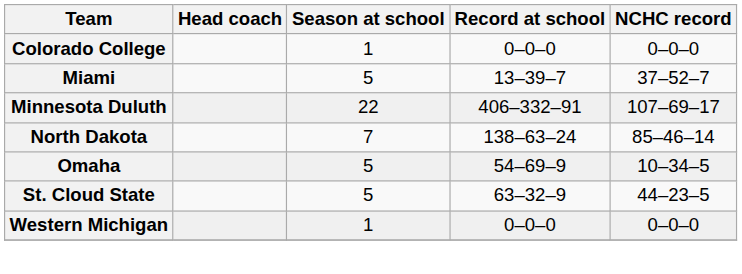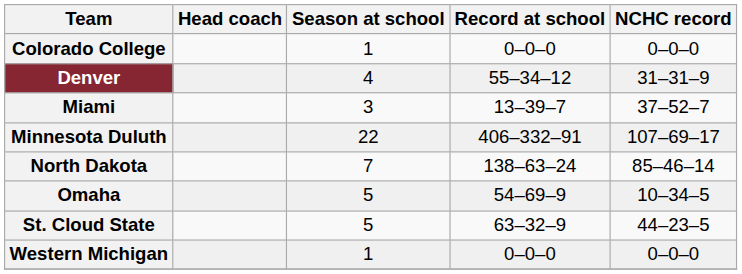+ row: (89, 78)
(368, 78) 5 -> (368, 107) 3
